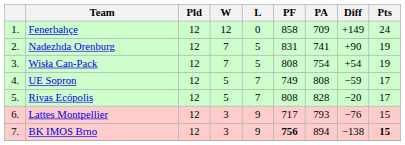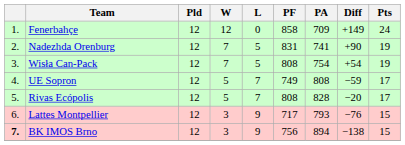(15, 132) normal -> (15, 132) bold
(289, 132) bold -> (289, 132) normal
(385, 132) bold -> (385, 132) normal
